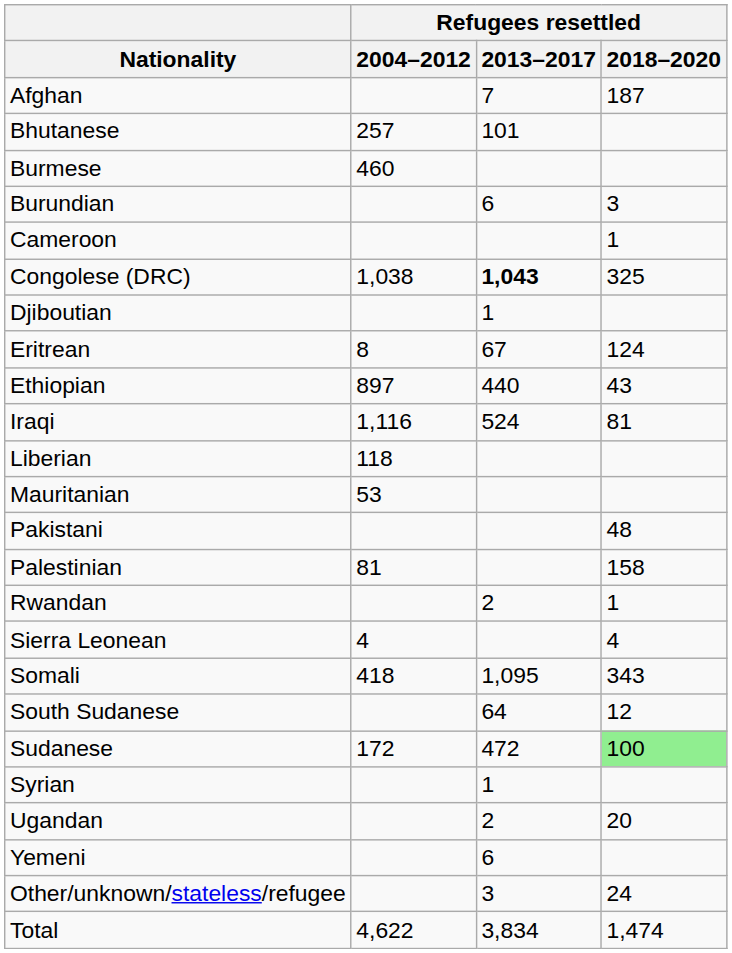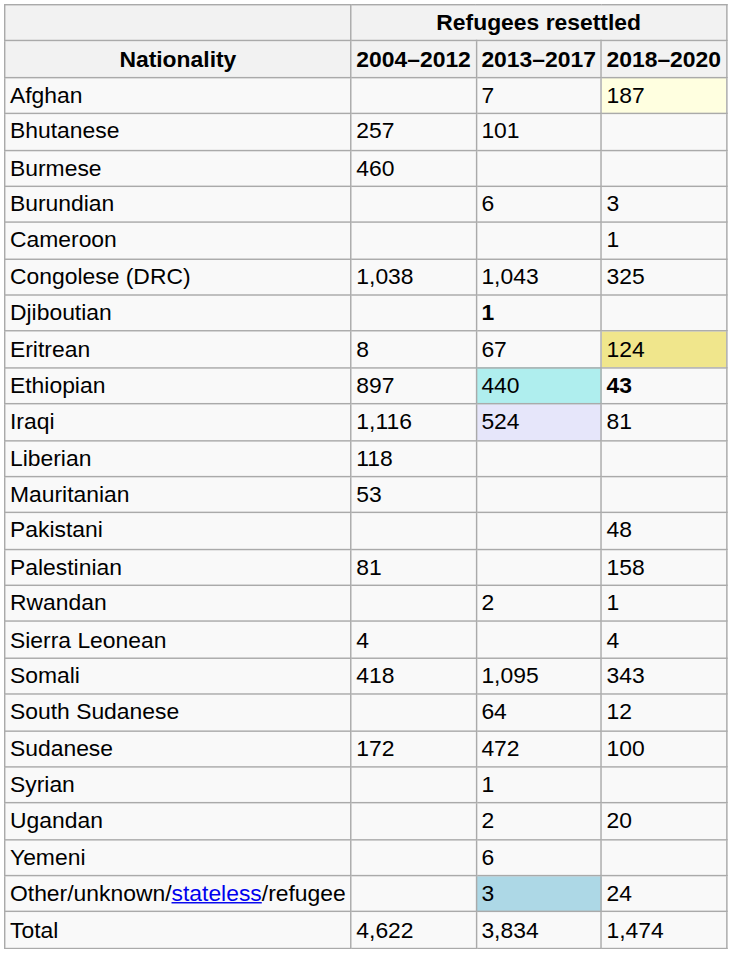(626, 95) no background -> (626, 95) lightyellow background
(510, 276) bold -> (510, 276) normal
(488, 312) normal -> (488, 312) bold
(626, 349) no background -> (626, 349) khaki background
(500, 385) no background -> (500, 385) paleturquoise background
(619, 385) normal -> (619, 385) bold
(500, 421) no background -> (500, 421) lavender background
(626, 748) lightgreen background -> (626, 748) no background
(488, 893) no background -> (488, 893) lightblue background
